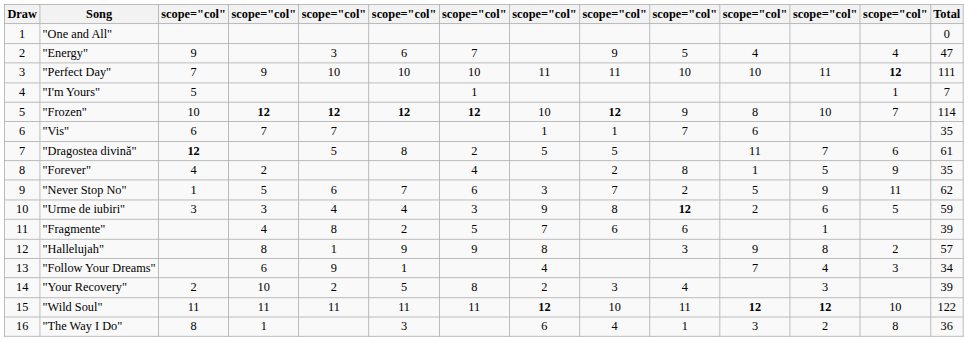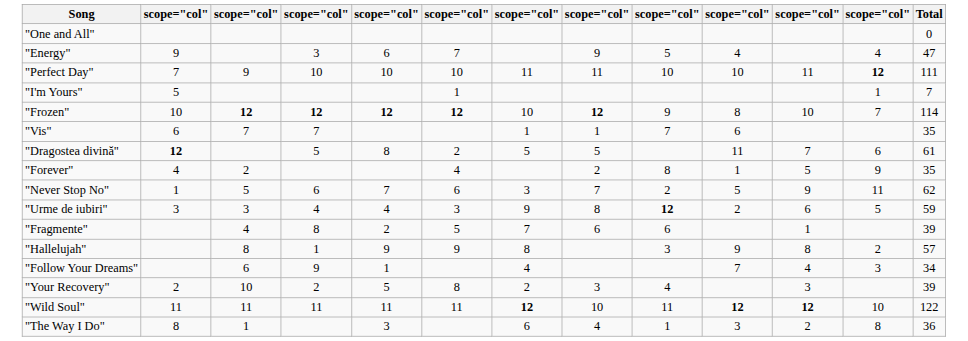- column: (22, 14)
